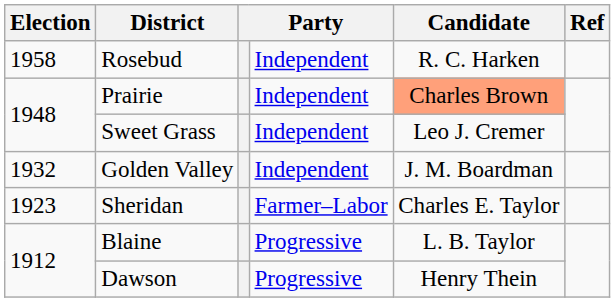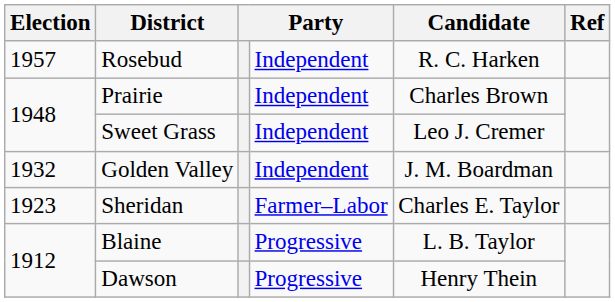(33, 59) 1958 -> (33, 59) 1957
(479, 95) lightsalmon background -> (479, 95) no background
